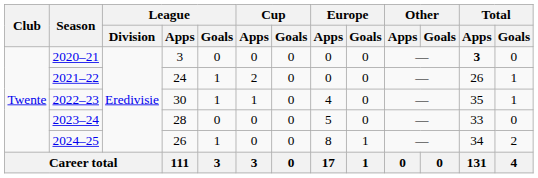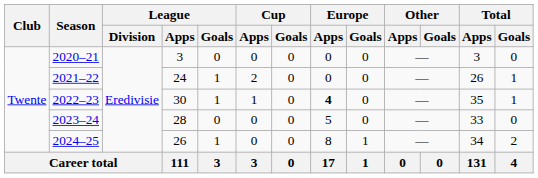(477, 57) bold -> (477, 57) normal
(328, 99) normal -> (328, 99) bold
